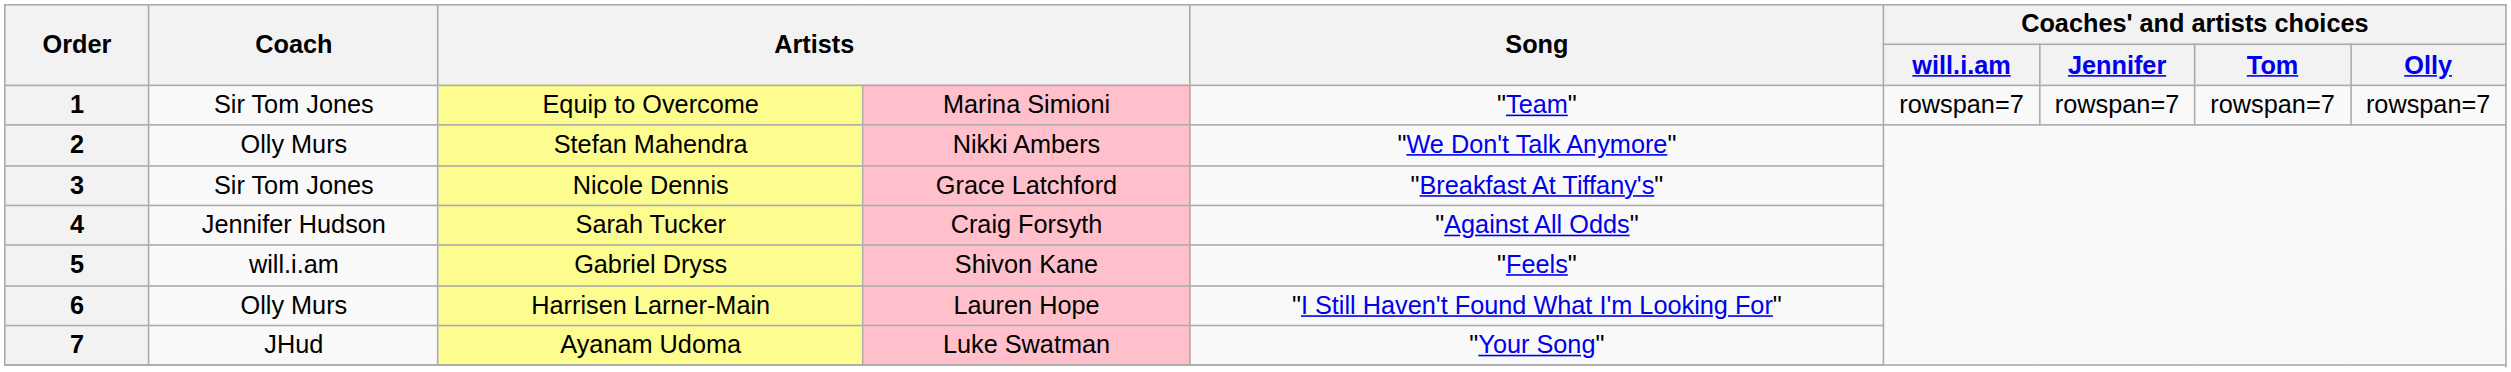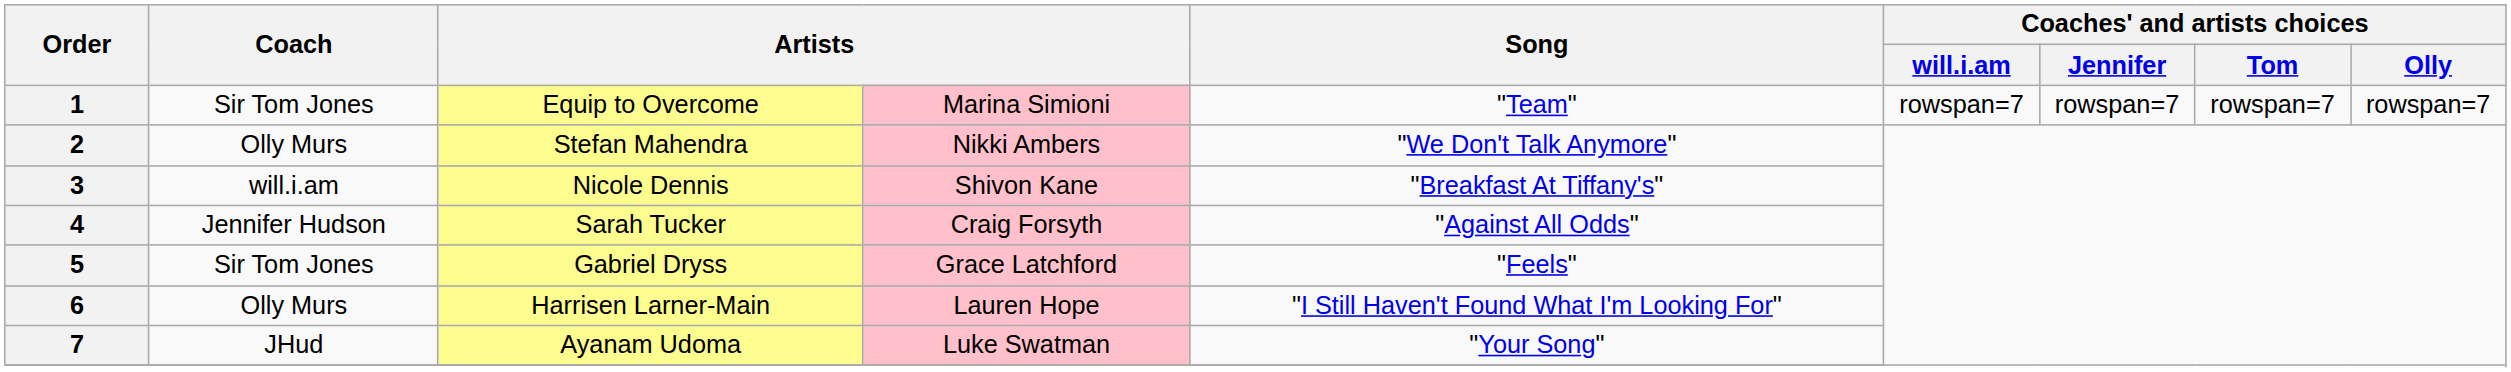(294, 184) Sir Tom Jones -> (294, 184) will.i.am
(1026, 184) Grace Latchford -> (1026, 184) Shivon Kane
(294, 265) will.i.am -> (294, 265) Sir Tom Jones
(1026, 265) Shivon Kane -> (1026, 265) Grace Latchford
